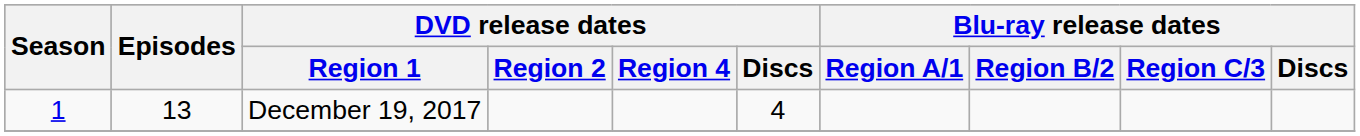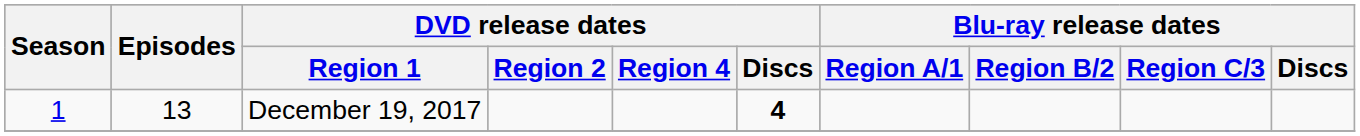(778, 109) normal -> (778, 109) bold
